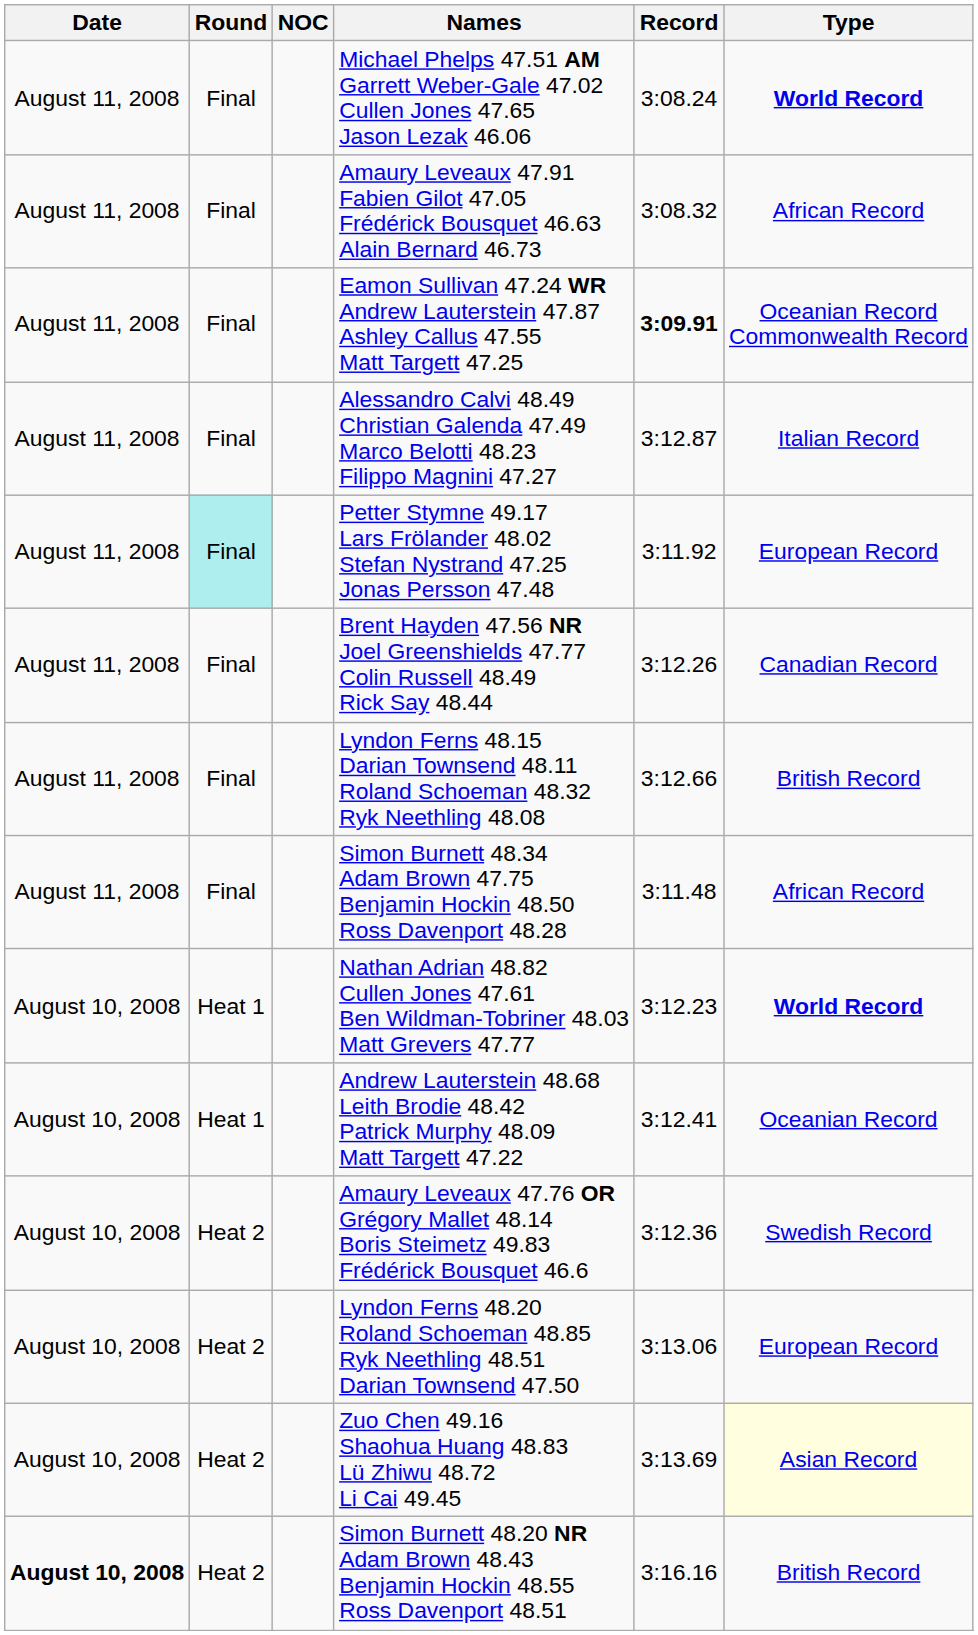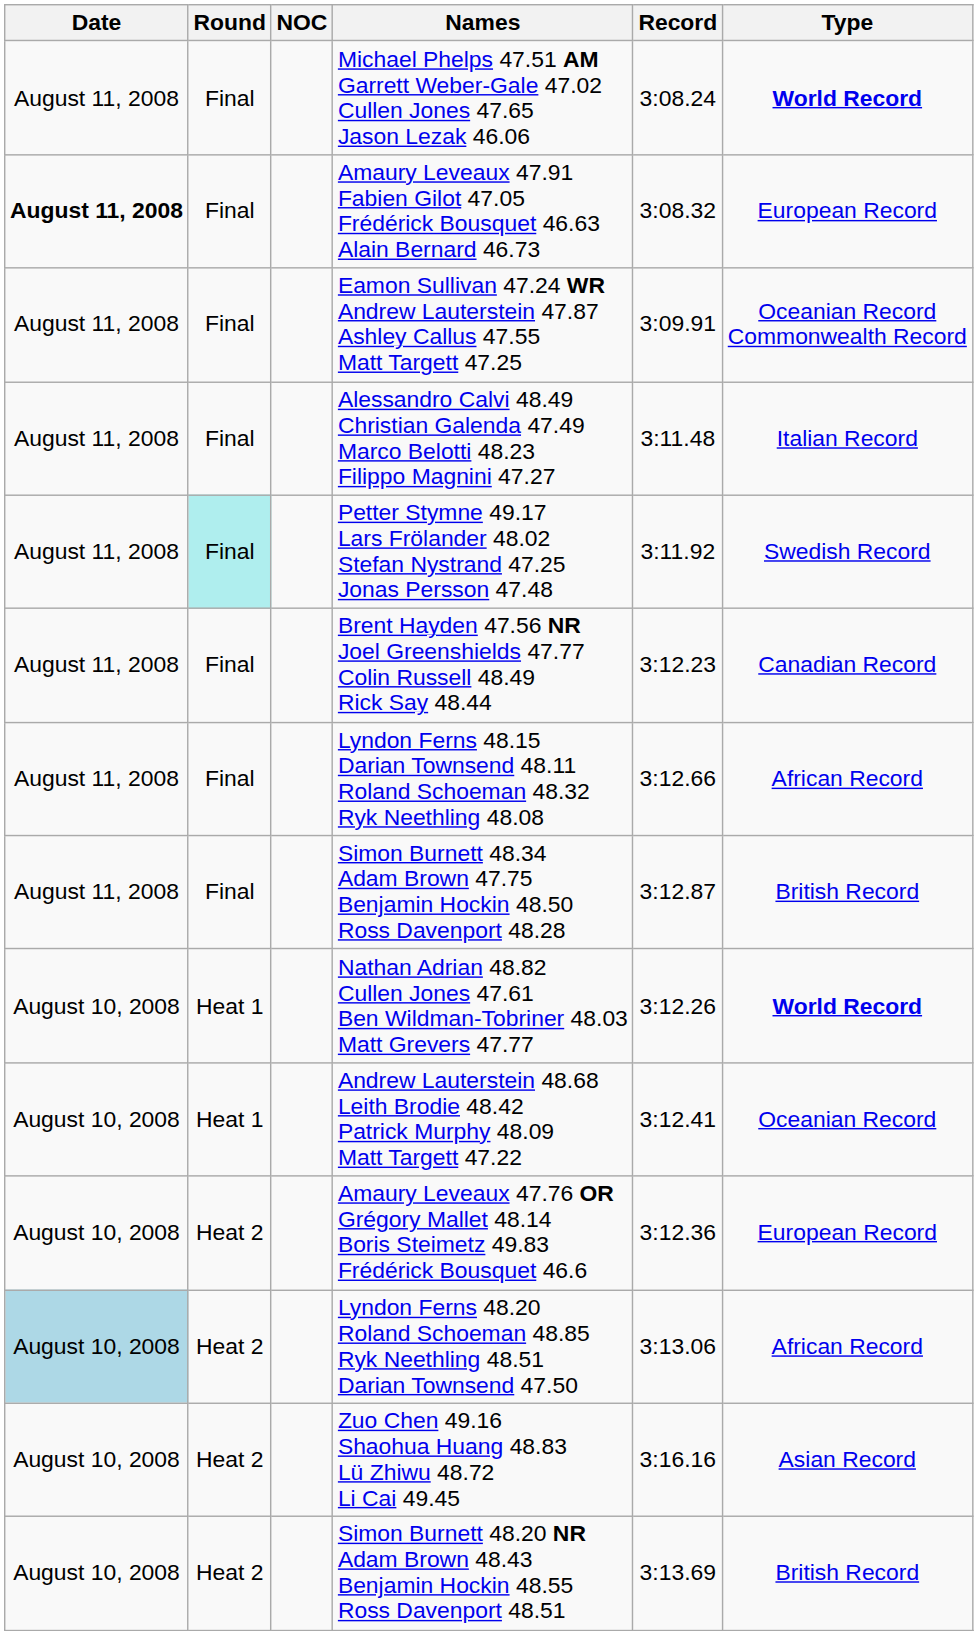(97, 211) normal -> (96, 211) bold
(849, 211) African Record -> (847, 211) European Record
(679, 324) bold -> (678, 324) normal
(679, 438) 3:12.87 -> (678, 438) 3:11.48
(849, 551) European Record -> (847, 551) Swedish Record
(679, 665) 3:12.26 -> (678, 665) 3:12.23
(849, 778) British Record -> (847, 778) African Record
(679, 892) 3:11.48 -> (678, 892) 3:12.87
(849, 892) African Record -> (847, 892) British Record
(679, 1005) 3:12.23 -> (678, 1005) 3:12.26
(849, 1232) Swedish Record -> (847, 1232) European Record
(97, 1346) no background -> (96, 1346) lightblue background
(849, 1346) European Record -> (847, 1346) African Record
(679, 1459) 3:13.69 -> (678, 1459) 3:16.16
(849, 1459) lightyellow background -> (847, 1459) no background
(97, 1573) bold -> (96, 1573) normal
(679, 1573) 3:16.16 -> (678, 1573) 3:13.69
